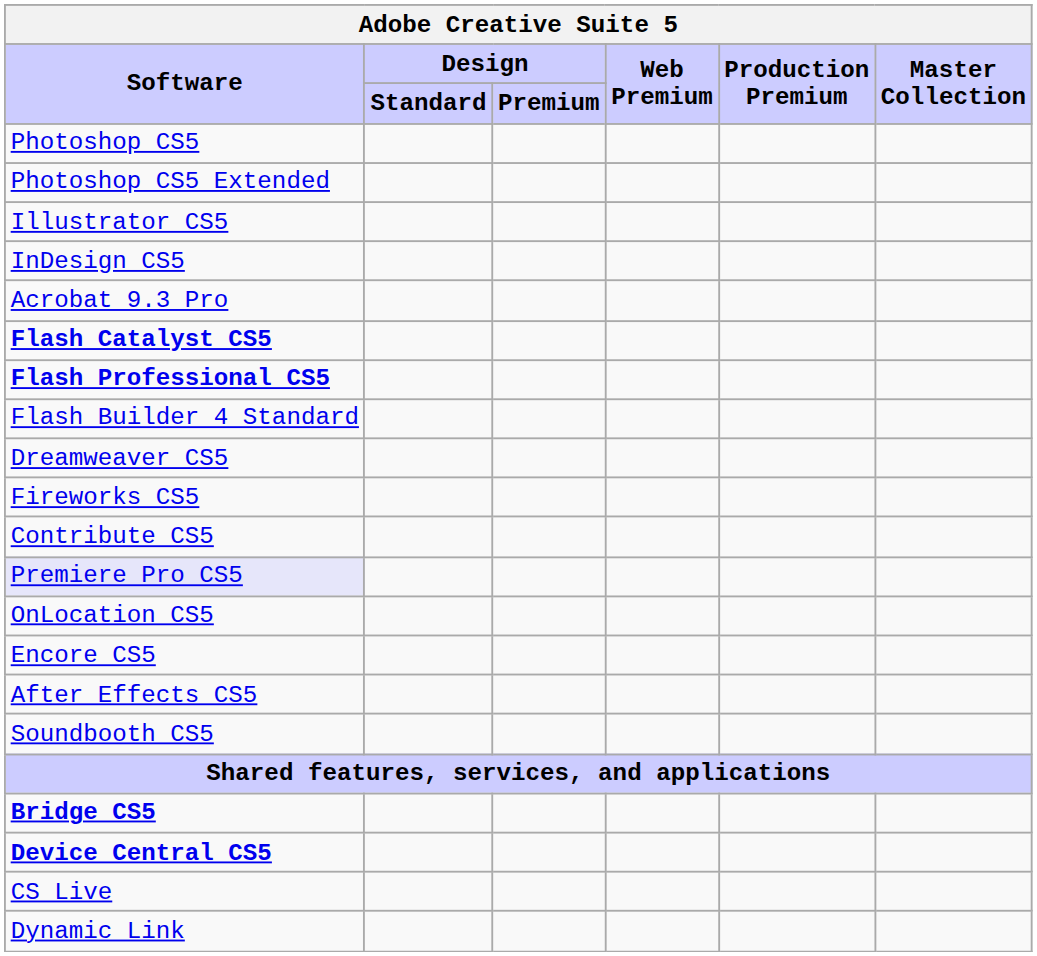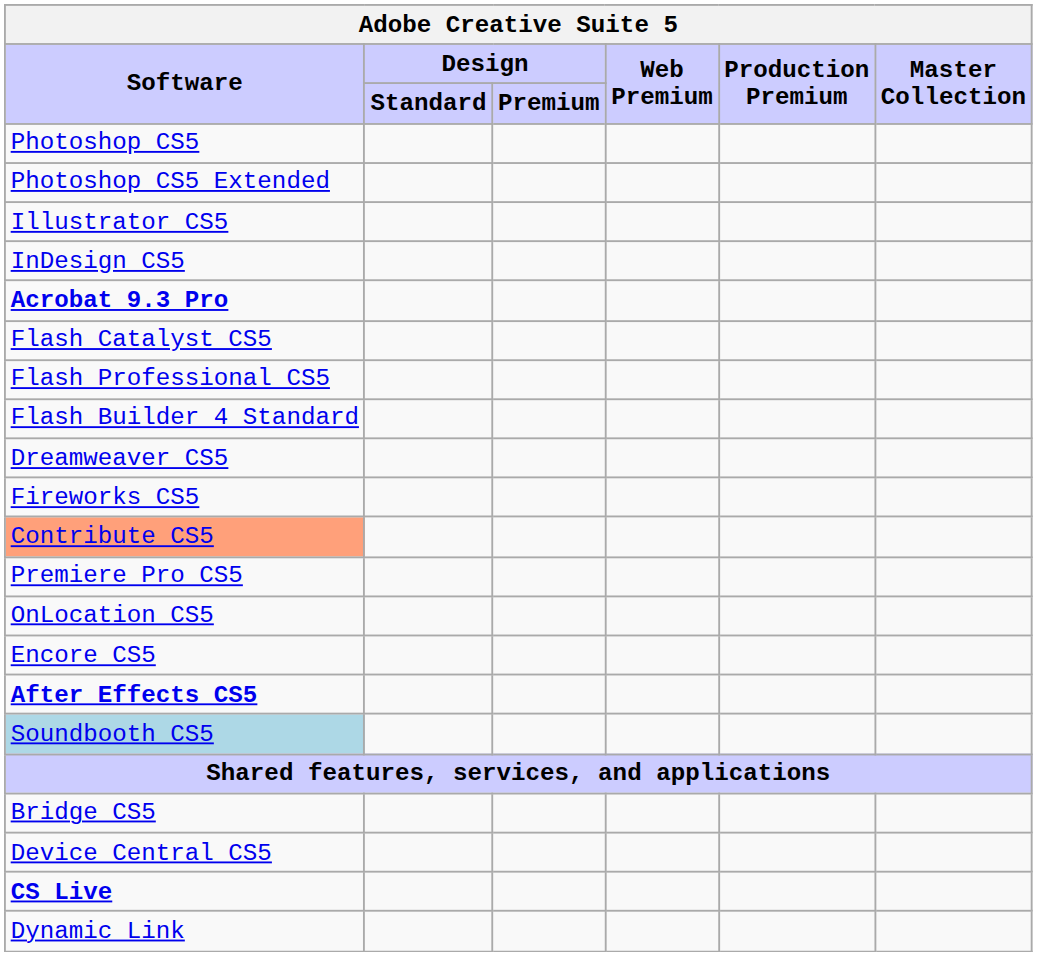(120, 300) normal -> (120, 300) bold
(141, 340) bold -> (141, 340) normal
(170, 379) bold -> (170, 379) normal
(112, 537) no background -> (112, 537) lightsalmon background
(127, 576) lavender background -> (127, 576) no background
(134, 695) normal -> (134, 695) bold
(112, 734) no background -> (112, 734) lightblue background
(83, 813) bold -> (83, 813) normal
(141, 852) bold -> (141, 852) normal
(61, 892) normal -> (61, 892) bold
